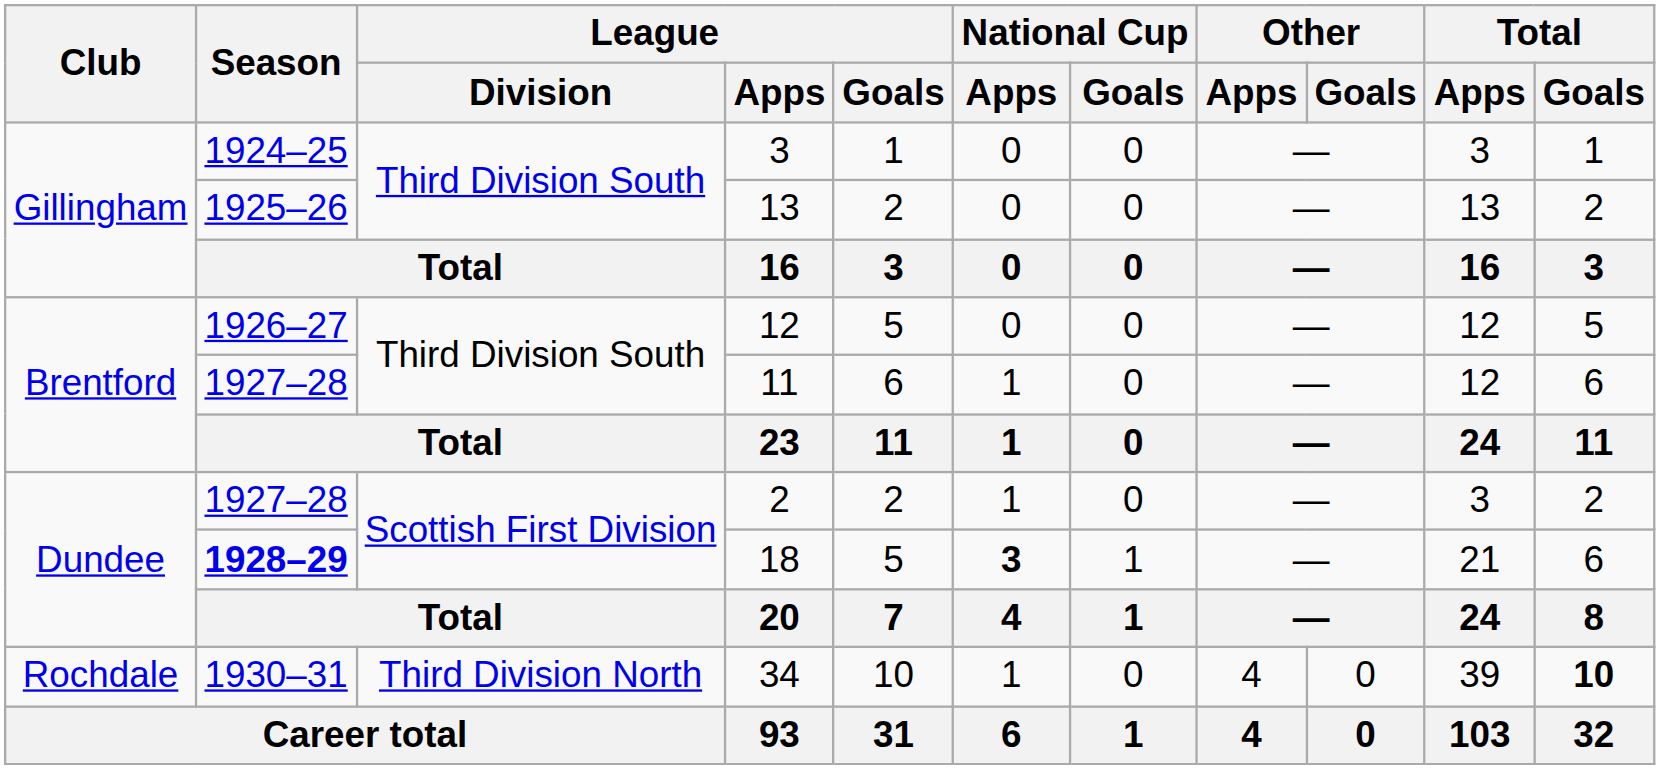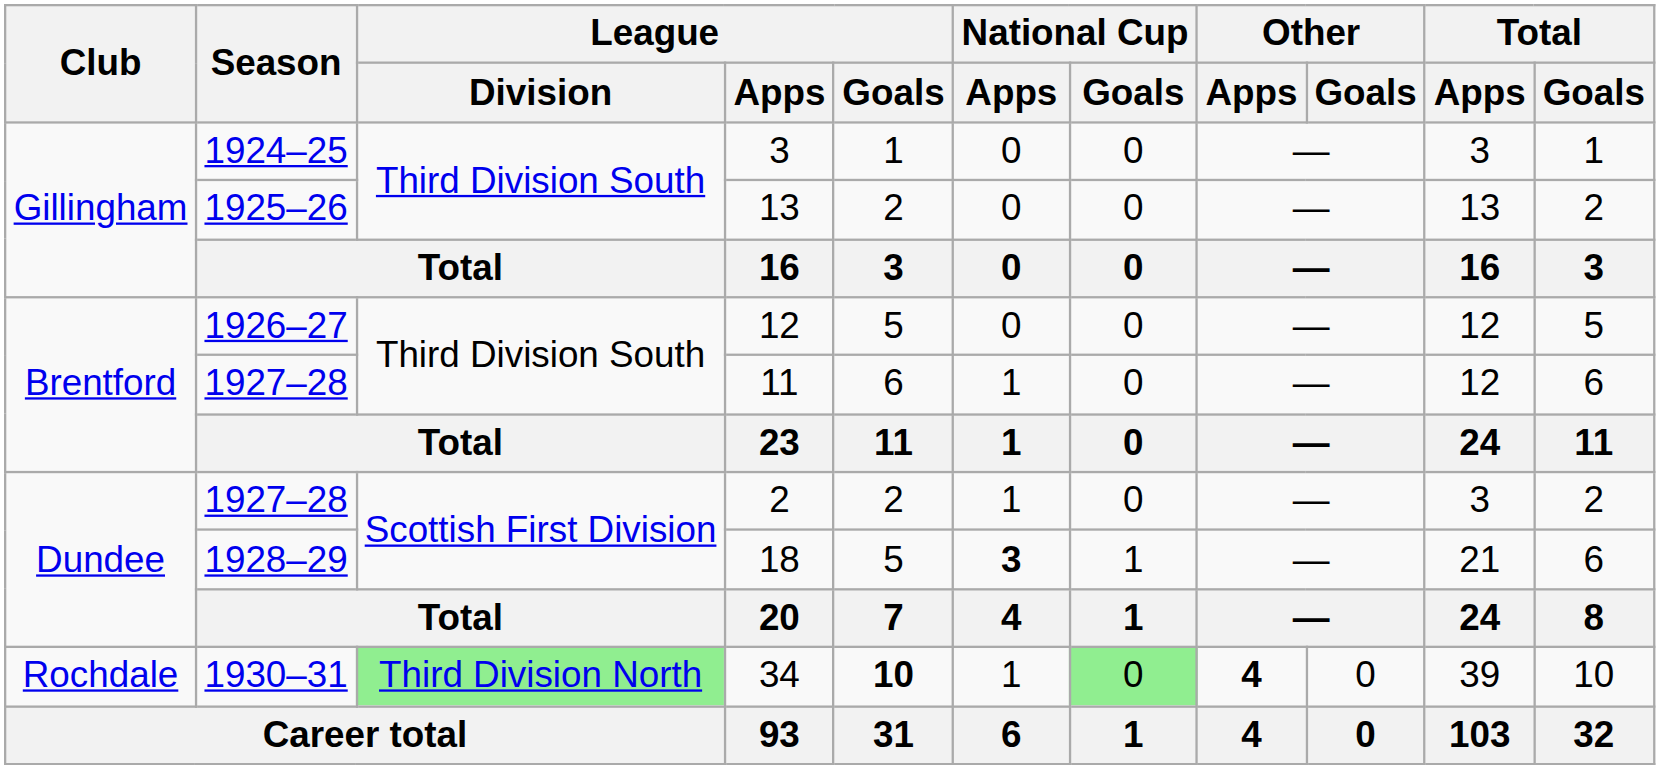(276, 558) bold -> (276, 558) normal
(541, 675) no background -> (541, 675) lightgreen background
(893, 675) normal -> (893, 675) bold
(1133, 675) no background -> (1133, 675) lightgreen background
(1251, 675) normal -> (1251, 675) bold
(1594, 675) bold -> (1594, 675) normal
